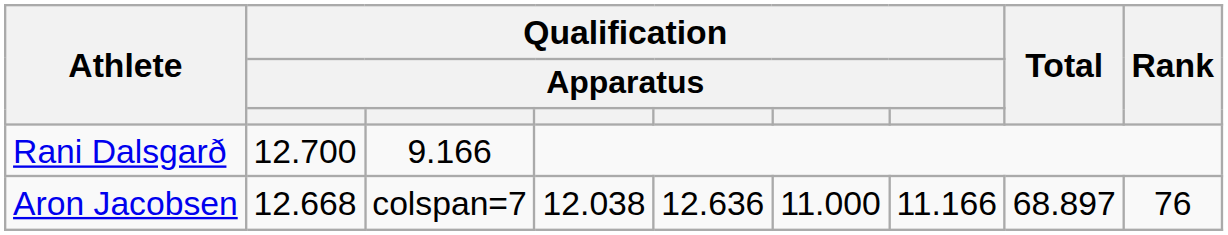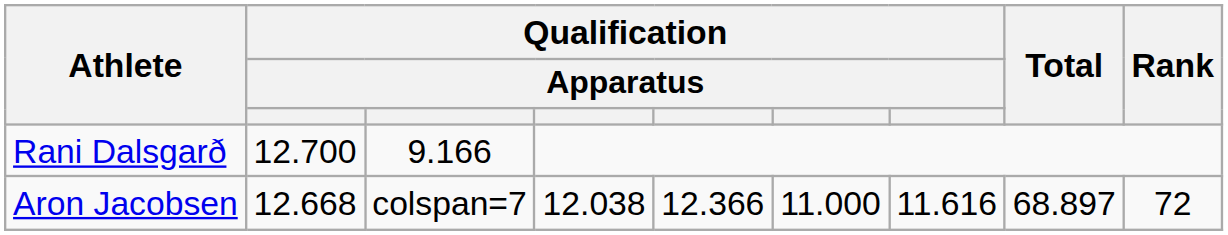(713, 204) 12.636 -> (713, 204) 12.366
(947, 204) 11.166 -> (947, 204) 11.616
(1173, 204) 76 -> (1173, 204) 72
